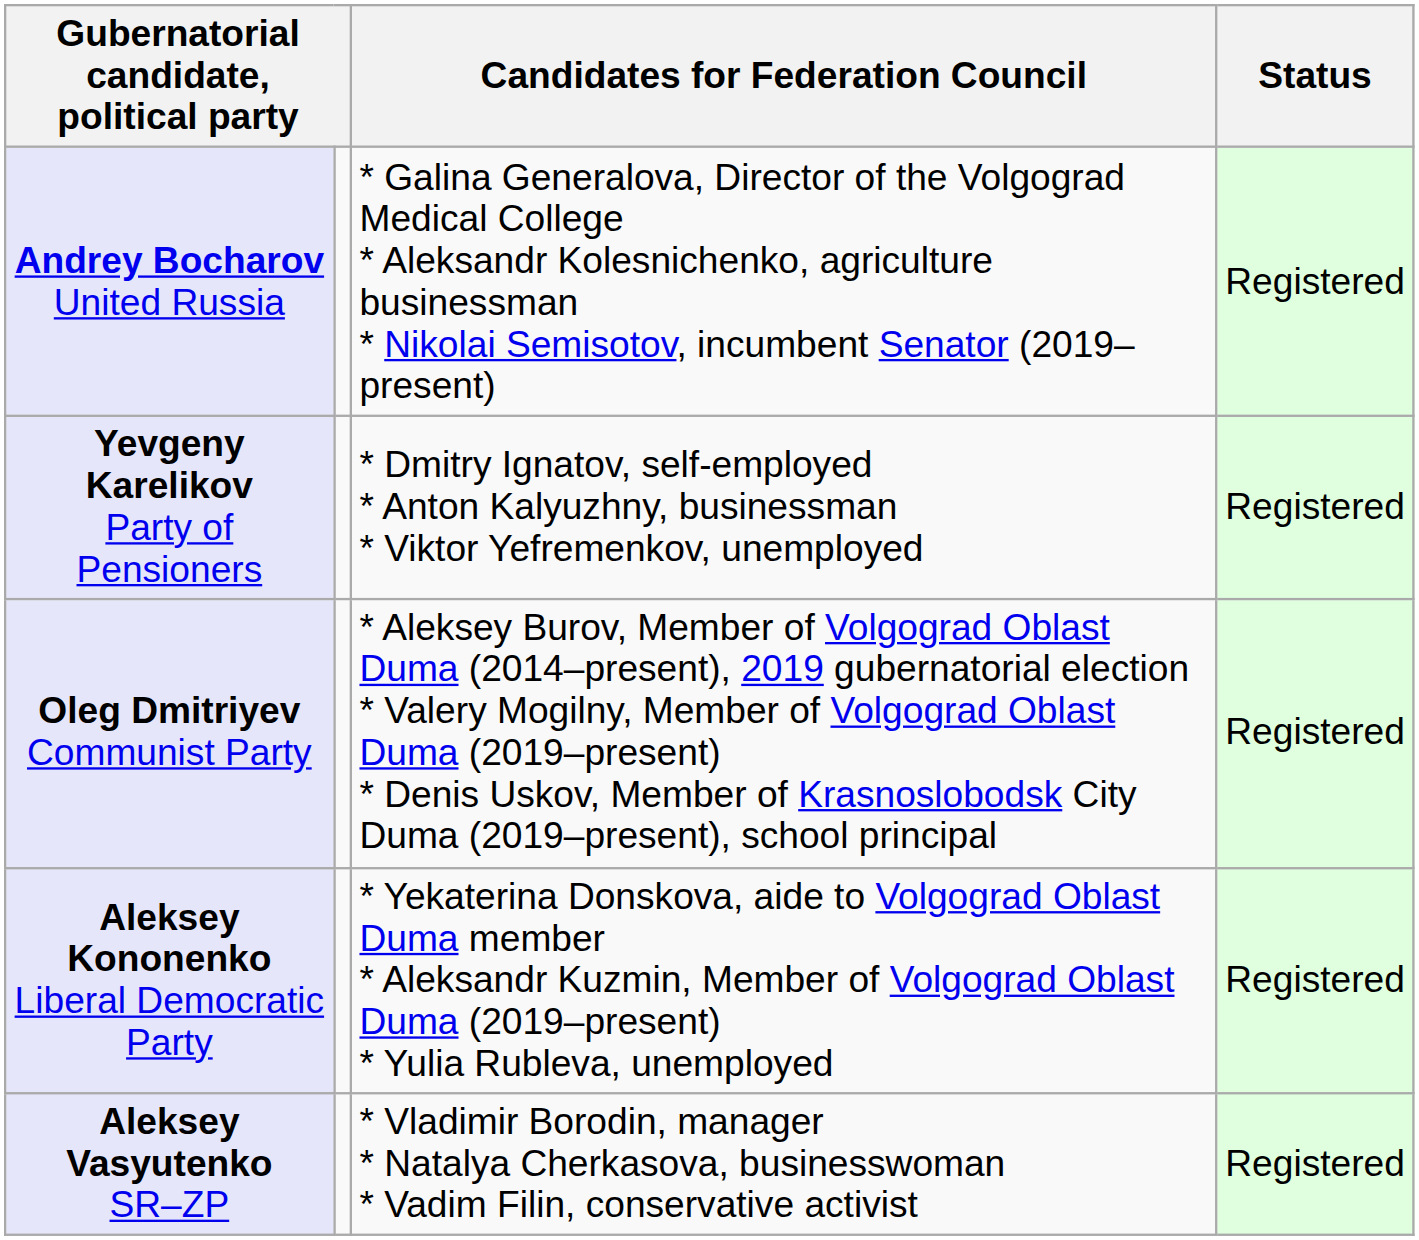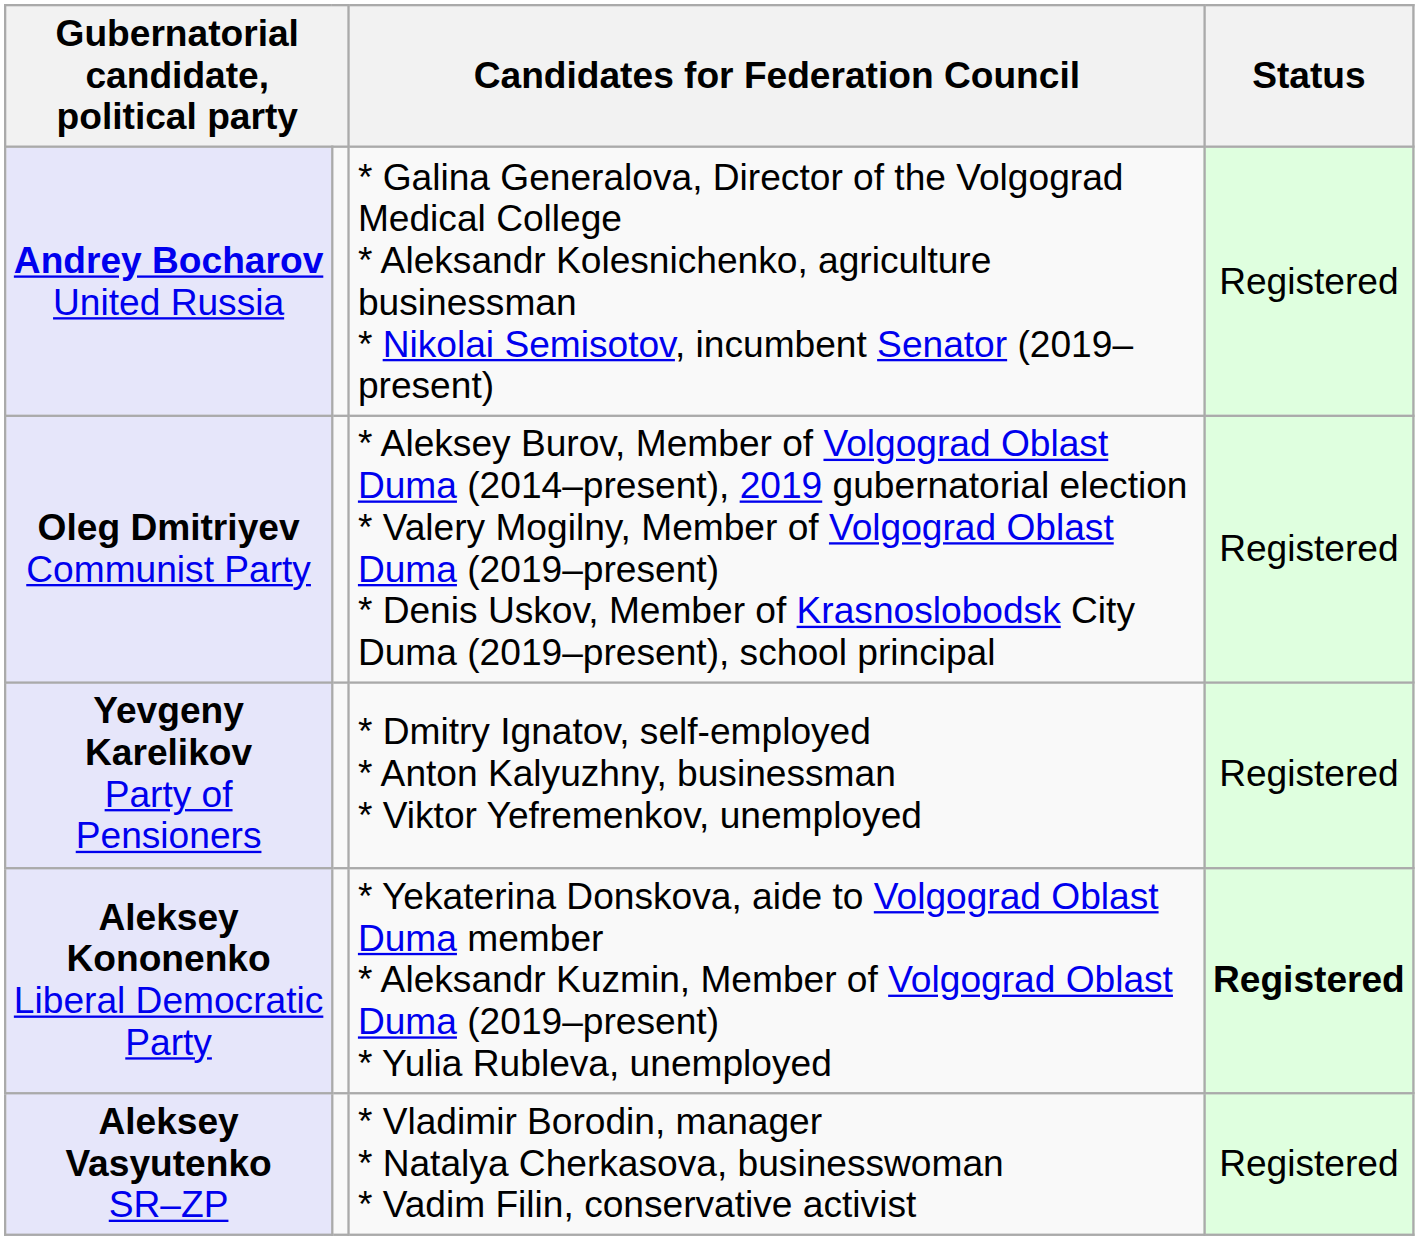rows swapped: (169, 732) <-> (169, 506)
(1315, 979) normal -> (1309, 979) bold
